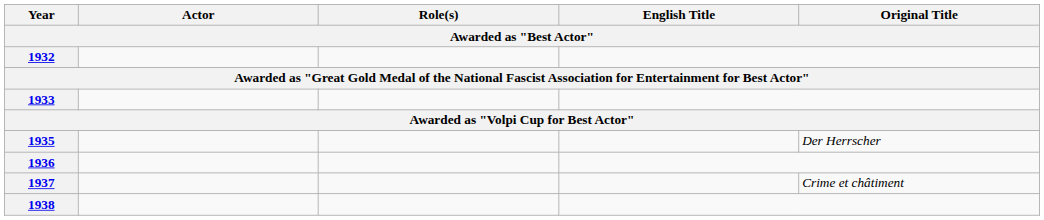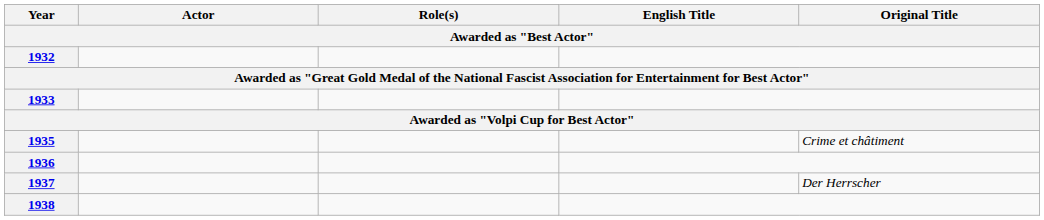(841, 141) Der Herrscher -> (853, 141) Crime et châtiment
(853, 183) Crime et châtiment -> (841, 183) Der Herrscher
